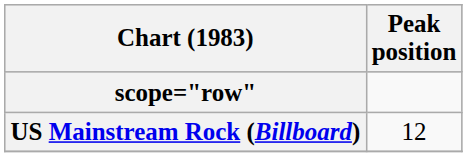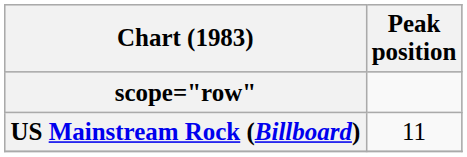(414, 131) 12 -> (414, 131) 11
